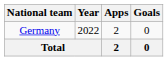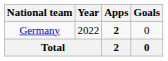(116, 30) normal -> (116, 30) bold
